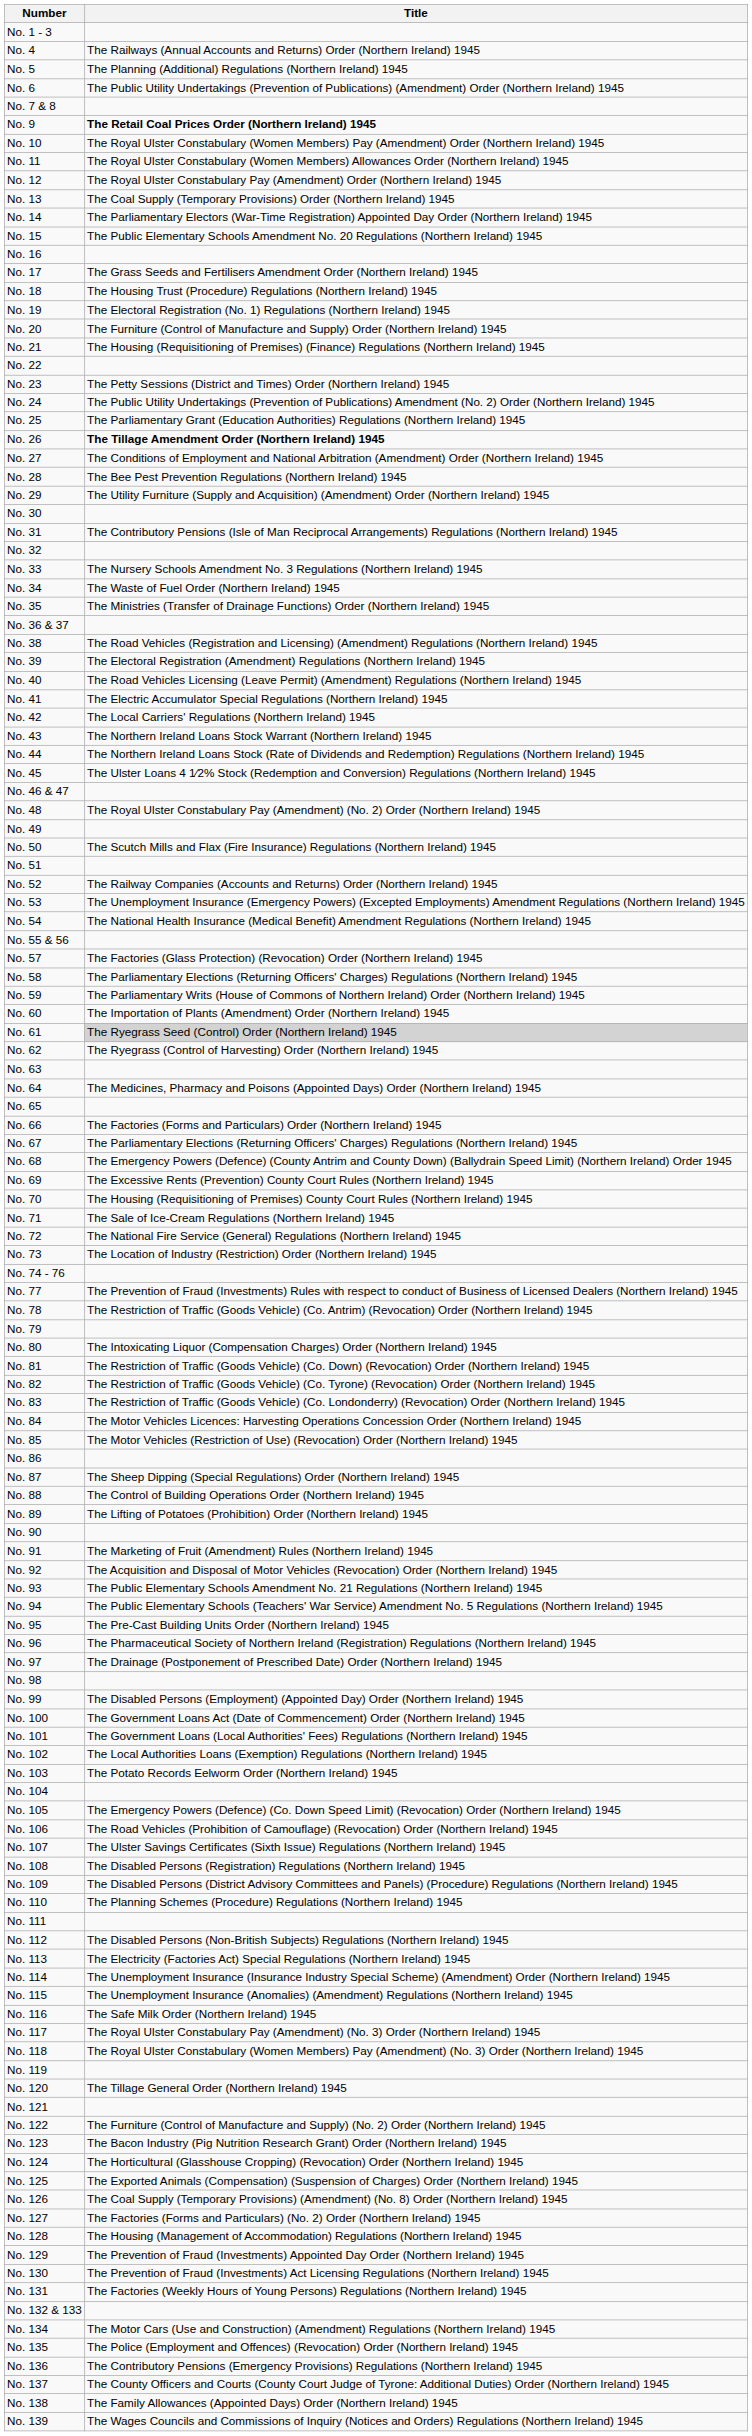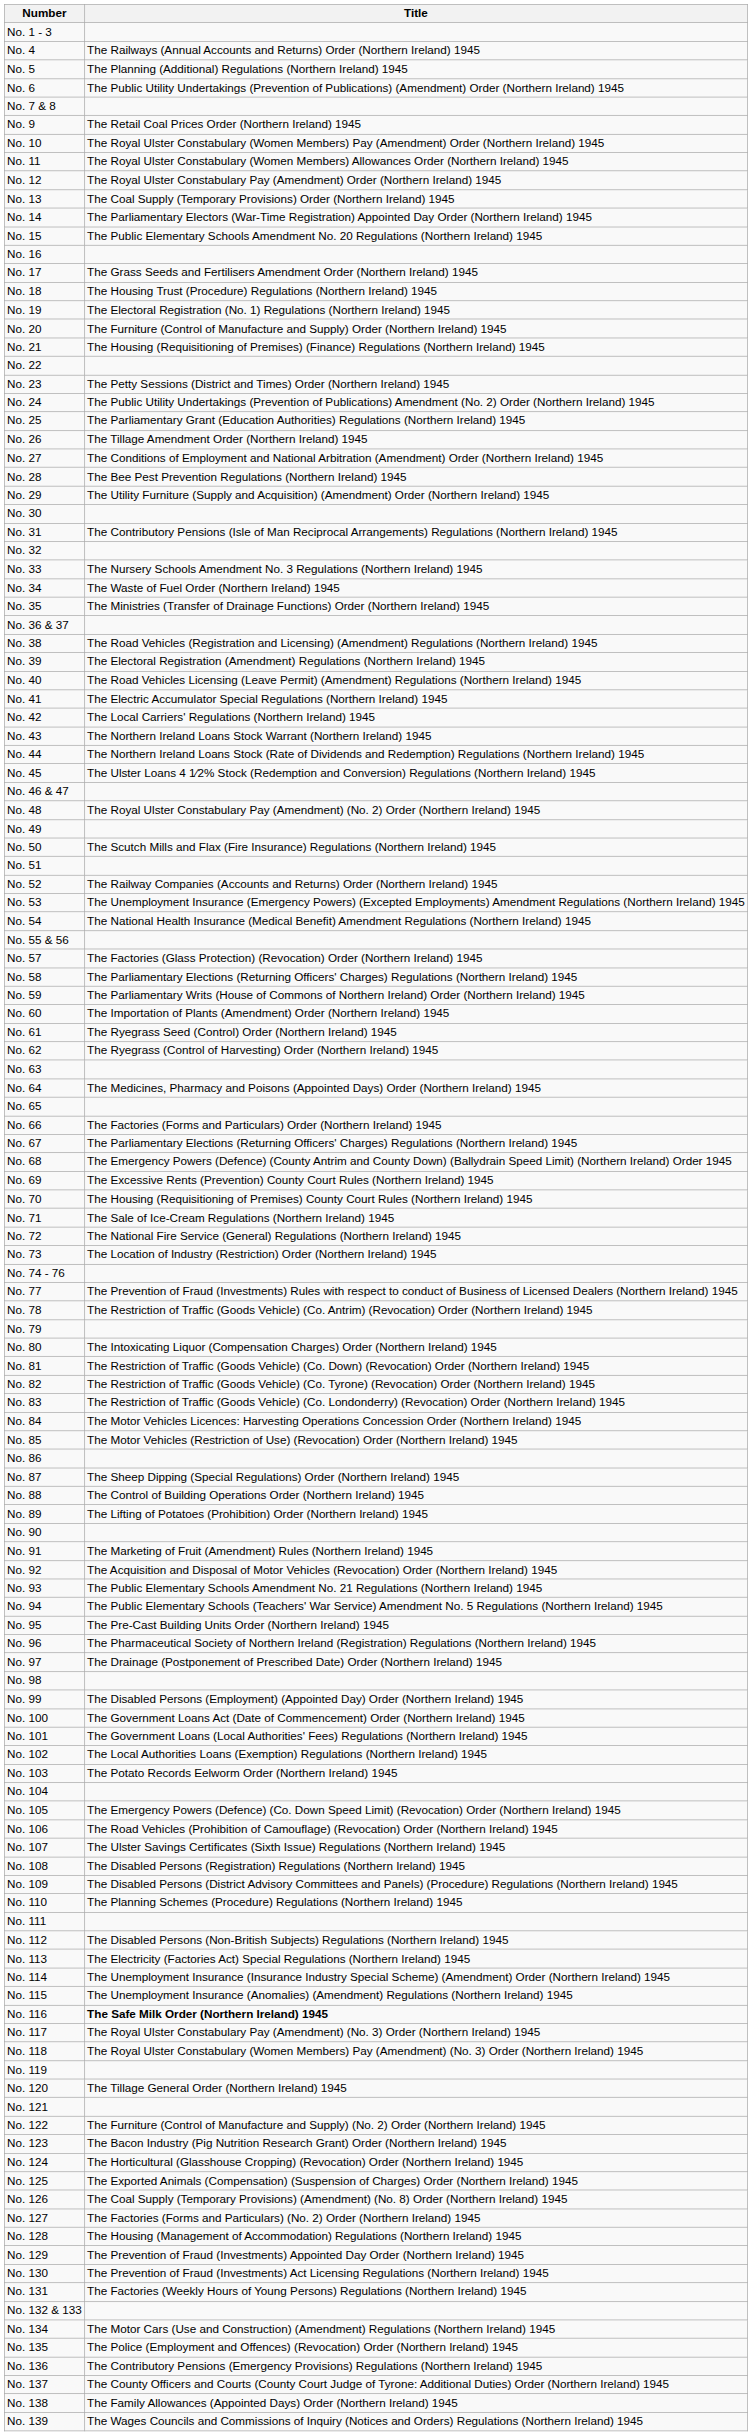(232, 124) bold -> (224, 124) normal
(236, 439) bold -> (227, 439) normal
(242, 1032) lightgrey background -> (242, 1032) no background
(202, 2014) normal -> (208, 2014) bold
